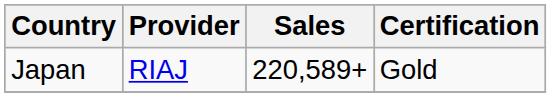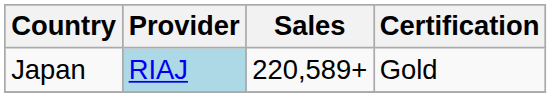(158, 69) no background -> (158, 69) lightblue background
